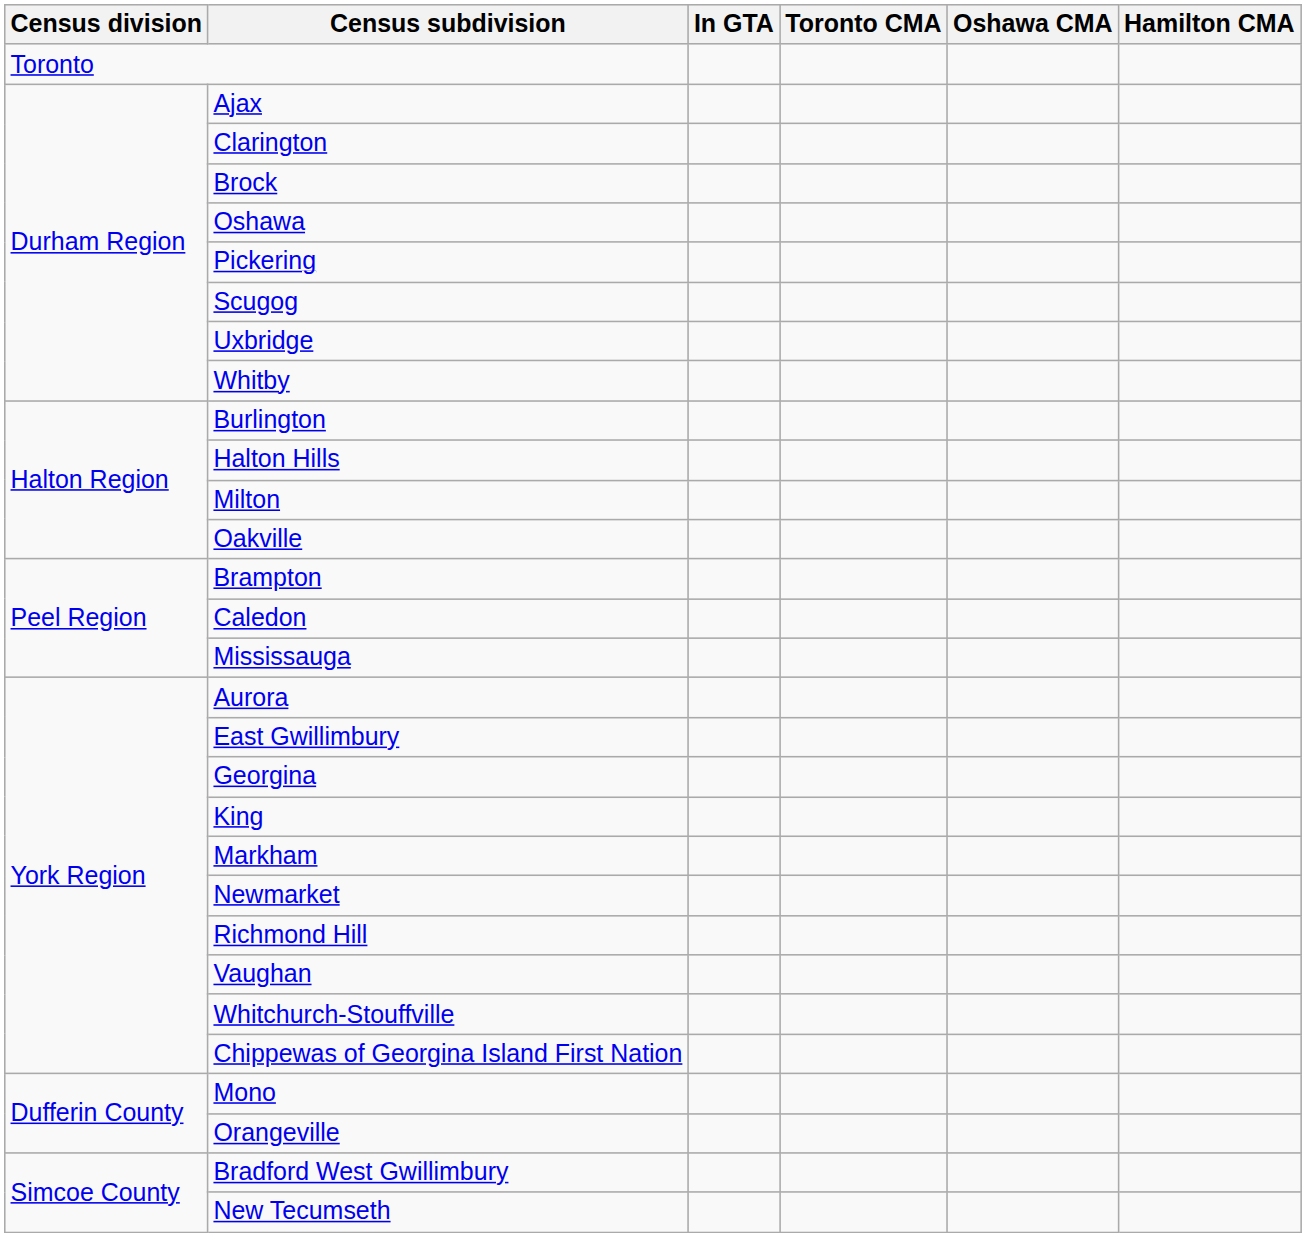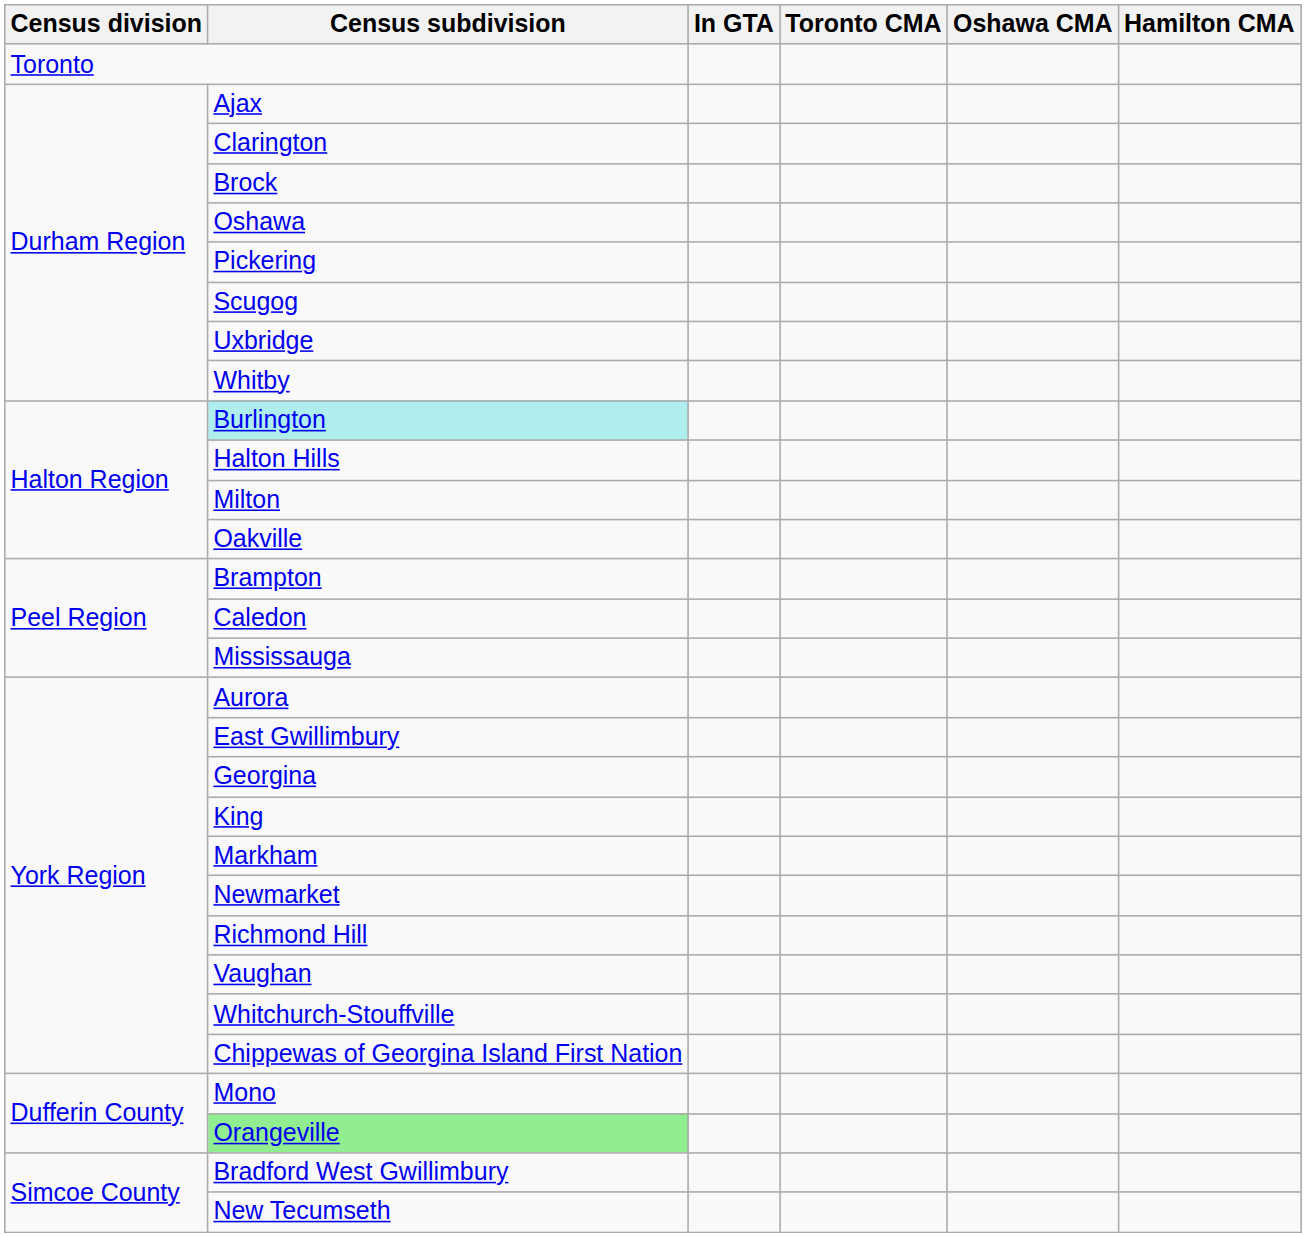(270, 420) no background -> (270, 420) paleturquoise background
(277, 1132) no background -> (277, 1132) lightgreen background
